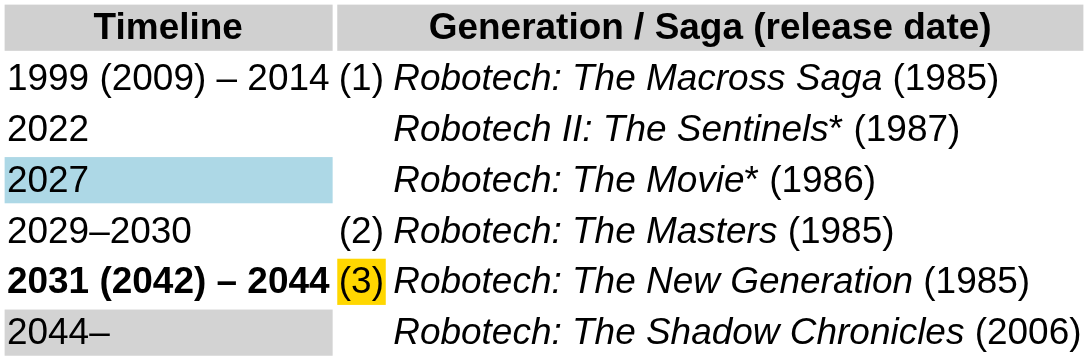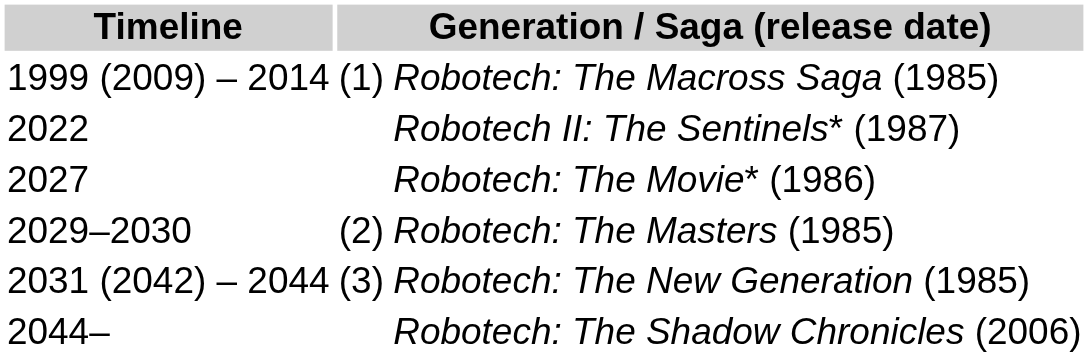(48, 179) lightblue background -> (48, 179) no background
(168, 281) bold -> (168, 281) normal
(361, 281) gold background -> (361, 281) no background
(58, 331) lightgrey background -> (58, 331) no background
